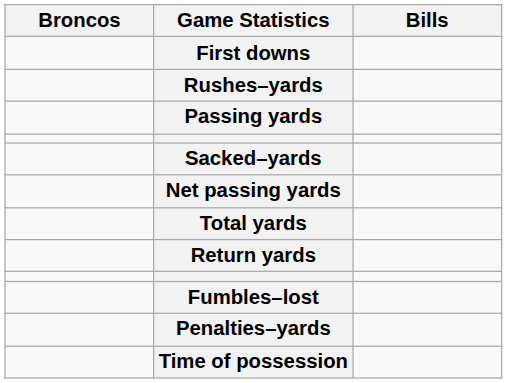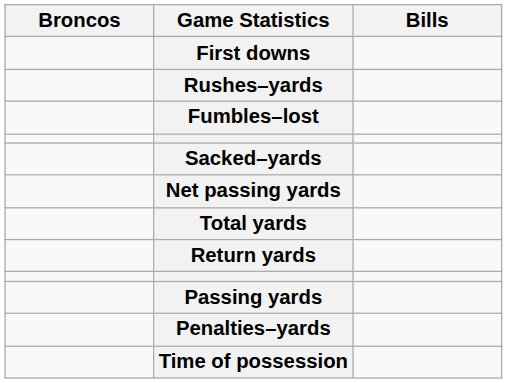rows swapped: (79, 117) <-> (79, 297)
